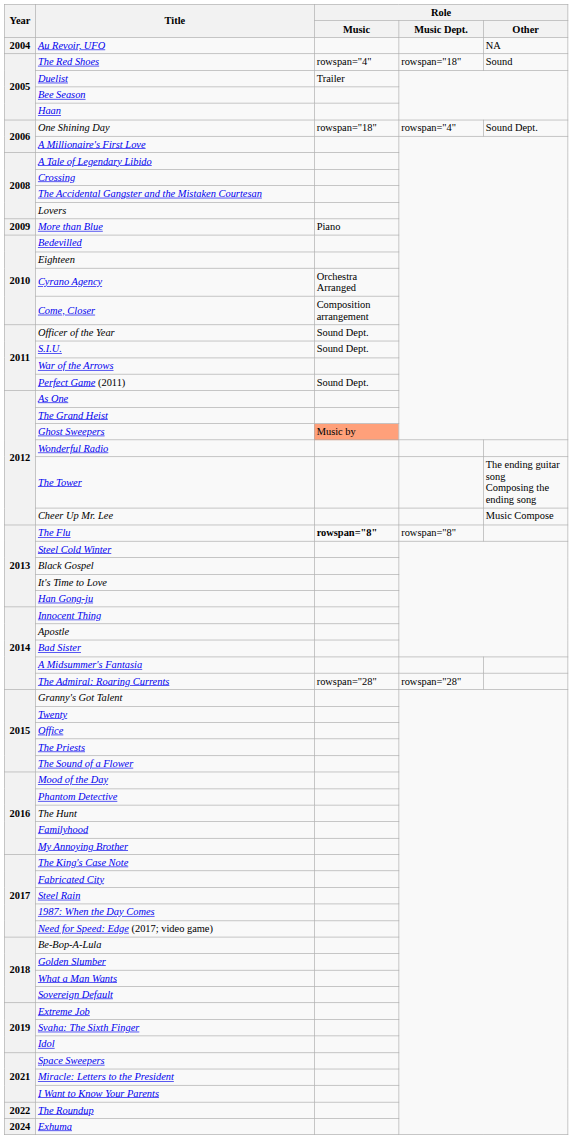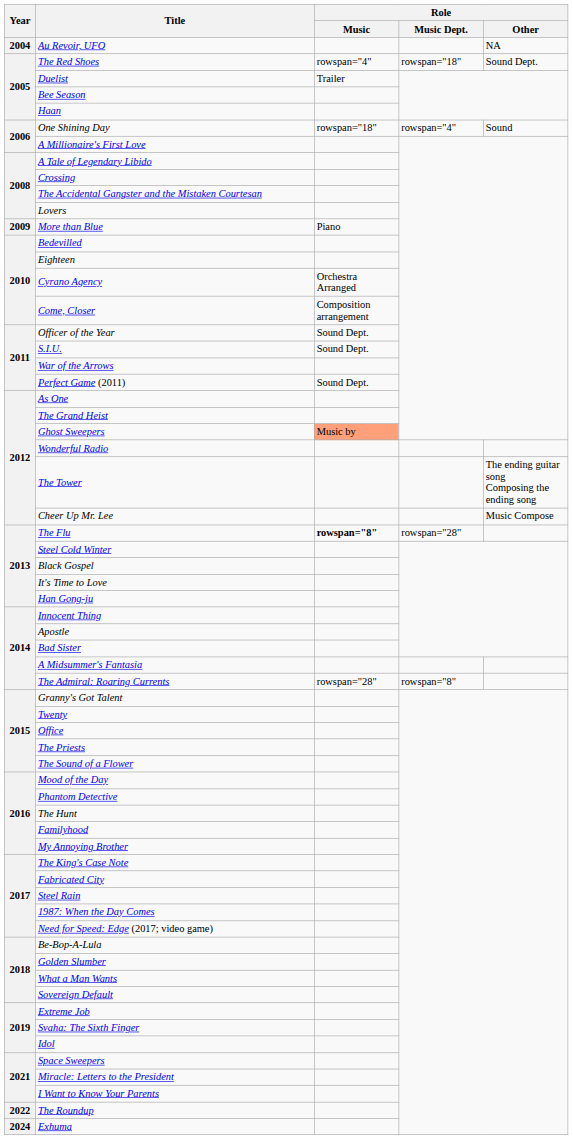(499, 62) Sound -> (512, 62) Sound Dept.
(512, 128) Sound Dept. -> (499, 128) Sound
(429, 533) rowspan="8" -> (431, 533) rowspan="28"
(431, 681) rowspan="28" -> (429, 681) rowspan="8"
